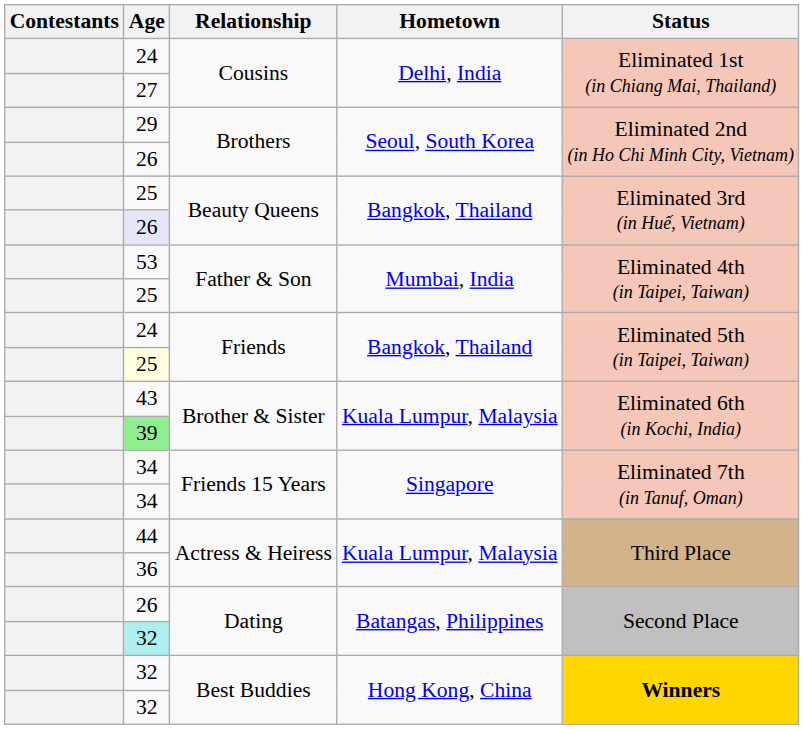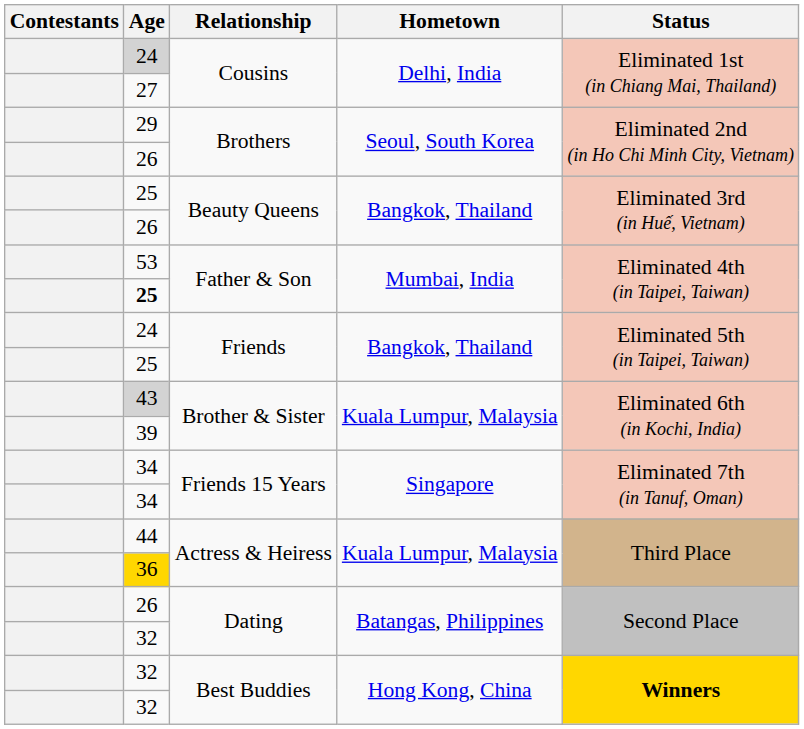(147, 55) no background -> (147, 55) lightgrey background
(147, 227) lavender background -> (147, 227) no background
(147, 295) normal -> (147, 295) bold
(147, 364) lightyellow background -> (147, 364) no background
(147, 398) no background -> (147, 398) lightgrey background
(147, 432) lightgreen background -> (147, 432) no background
(147, 569) no background -> (147, 569) gold background
(147, 638) paleturquoise background -> (147, 638) no background
